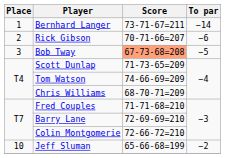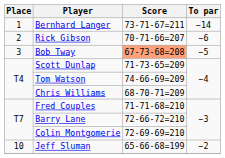(154, 120) 72-69-69=210 -> (154, 120) 72-66-72=210
(154, 133) 72-66-72=210 -> (154, 133) 72-69-69=210
